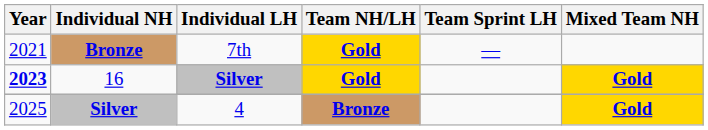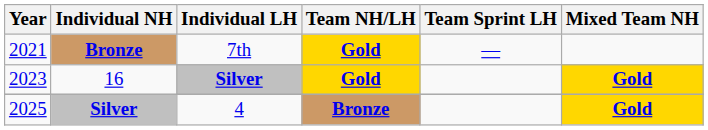(28, 79) bold -> (28, 79) normal
